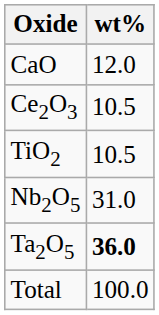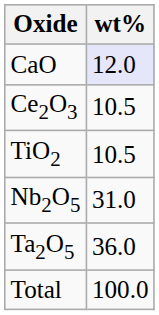(114, 64) no background -> (114, 64) lavender background
(114, 246) bold -> (114, 246) normal
